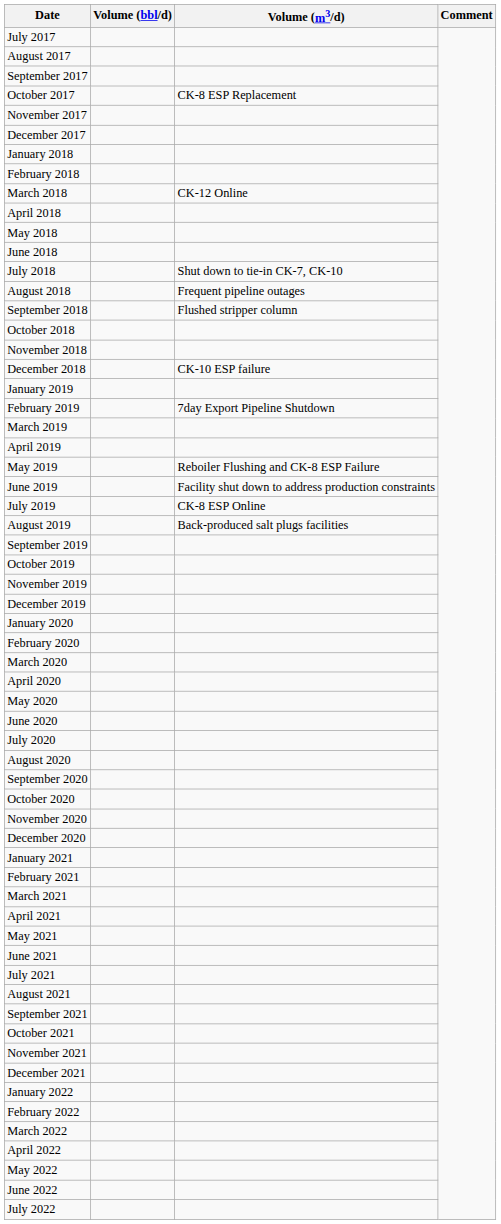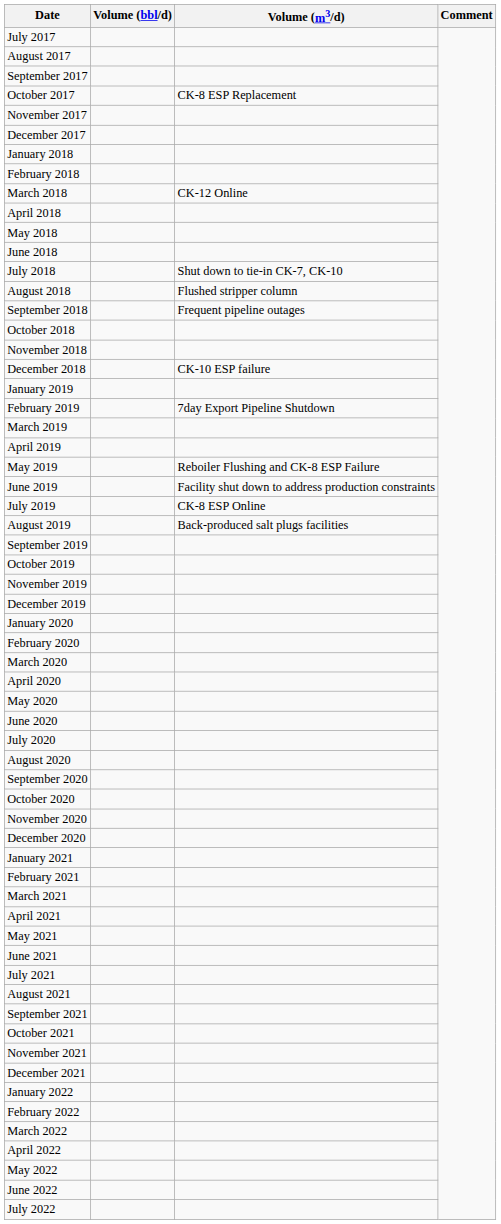(241, 291) Frequent pipeline outages -> (237, 291) Flushed stripper column
(237, 310) Flushed stripper column -> (241, 310) Frequent pipeline outages
